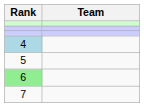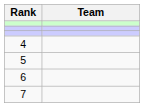(23, 44) lightblue background -> (23, 44) no background
(23, 77) lightgreen background -> (23, 77) no background
